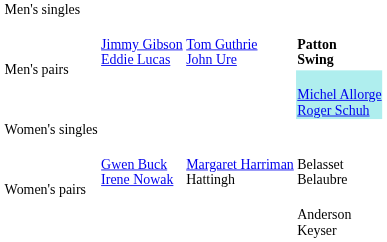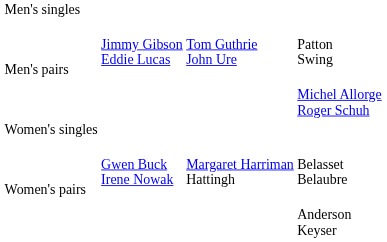(317, 52) bold -> (315, 52) normal
(339, 102) paleturquoise background -> (339, 102) no background
